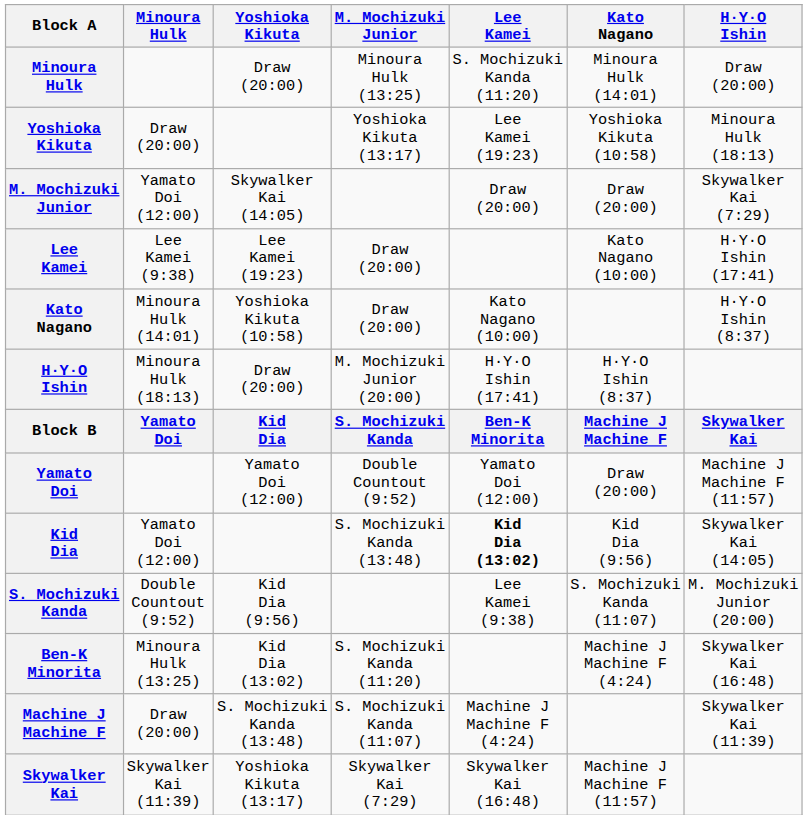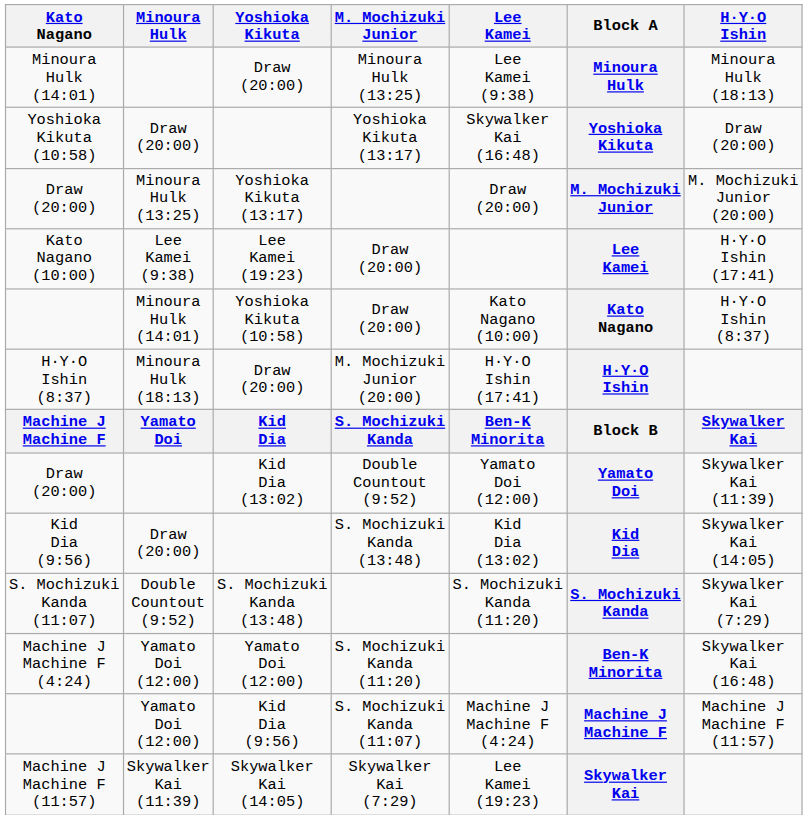columns swapped: (64, 26) <-> (626, 26)
(508, 77) S. Mochizuki Kanda (11:20) -> (508, 77) Lee Kamei (9:38)
(743, 77) Draw (20:00) -> (743, 77) Minoura Hulk (18:13)
(508, 138) Lee Kamei (19:23) -> (508, 138) Skywalker Kai (16:48)
(743, 138) Minoura Hulk (18:13) -> (743, 138) Draw (20:00)
(168, 198) Yamato Doi (12:00) -> (168, 198) Minoura Hulk (13:25)
(272, 198) Skywalker Kai (14:05) -> (272, 198) Yoshioka Kikuta (13:17)
(743, 198) Skywalker Kai (7:29) -> (743, 198) M. Mochizuki Junior (20:00)
(272, 483) Yamato Doi (12:00) -> (272, 483) Kid Dia (13:02)
(743, 483) Machine J Machine F (11:57) -> (743, 483) Skywalker Kai (11:39)
(168, 543) Yamato Doi (12:00) -> (168, 543) Draw (20:00)
(508, 543) bold -> (508, 543) normal
(272, 603) Kid Dia (9:56) -> (272, 603) S. Mochizuki Kanda (13:48)
(508, 603) Lee Kamei (9:38) -> (508, 603) S. Mochizuki Kanda (11:20)
(743, 603) M. Mochizuki Junior (20:00) -> (743, 603) Skywalker Kai (7:29)
(168, 664) Minoura Hulk (13:25) -> (168, 664) Yamato Doi (12:00)
(272, 664) Kid Dia (13:02) -> (272, 664) Yamato Doi (12:00)
(168, 724) Draw (20:00) -> (168, 724) Yamato Doi (12:00)
(272, 724) S. Mochizuki Kanda (13:48) -> (272, 724) Kid Dia (9:56)
(743, 724) Skywalker Kai (11:39) -> (743, 724) Machine J Machine F (11:57)
(272, 785) Yoshioka Kikuta (13:17) -> (272, 785) Skywalker Kai (14:05)
(508, 785) Skywalker Kai (16:48) -> (508, 785) Lee Kamei (19:23)
